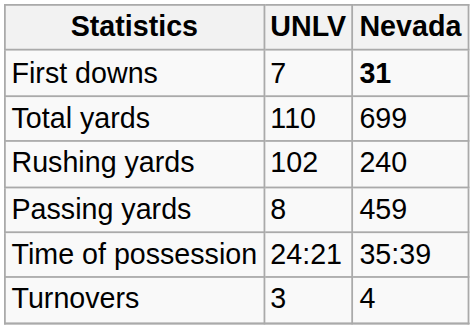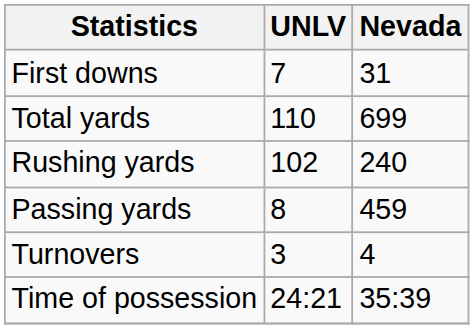(375, 72) bold -> (375, 72) normal
rows swapped: (75, 299) <-> (134, 254)
